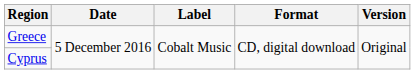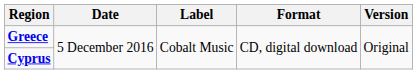(27, 36) normal -> (28, 36) bold
(27, 58) normal -> (29, 58) bold
